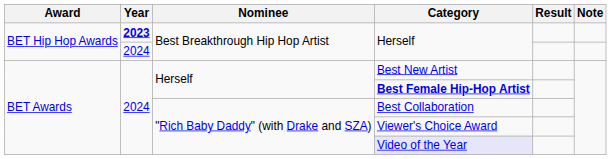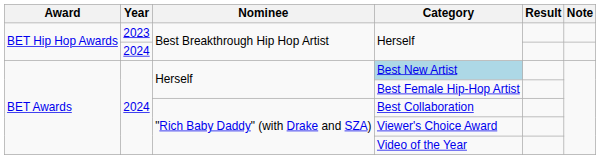(137, 32) bold -> (137, 32) normal
(417, 70) no background -> (417, 70) lightblue background
(453, 88) bold -> (448, 88) normal
(422, 145) lavender background -> (422, 145) no background
